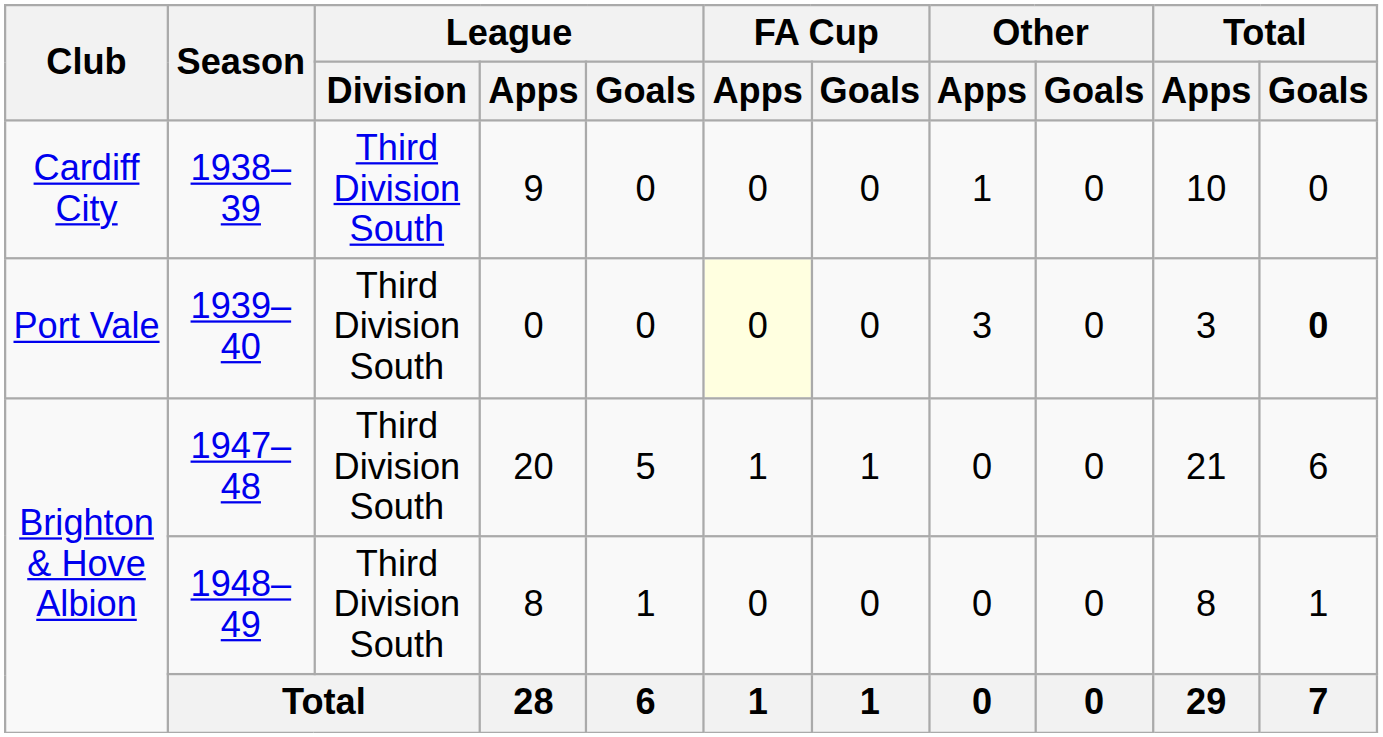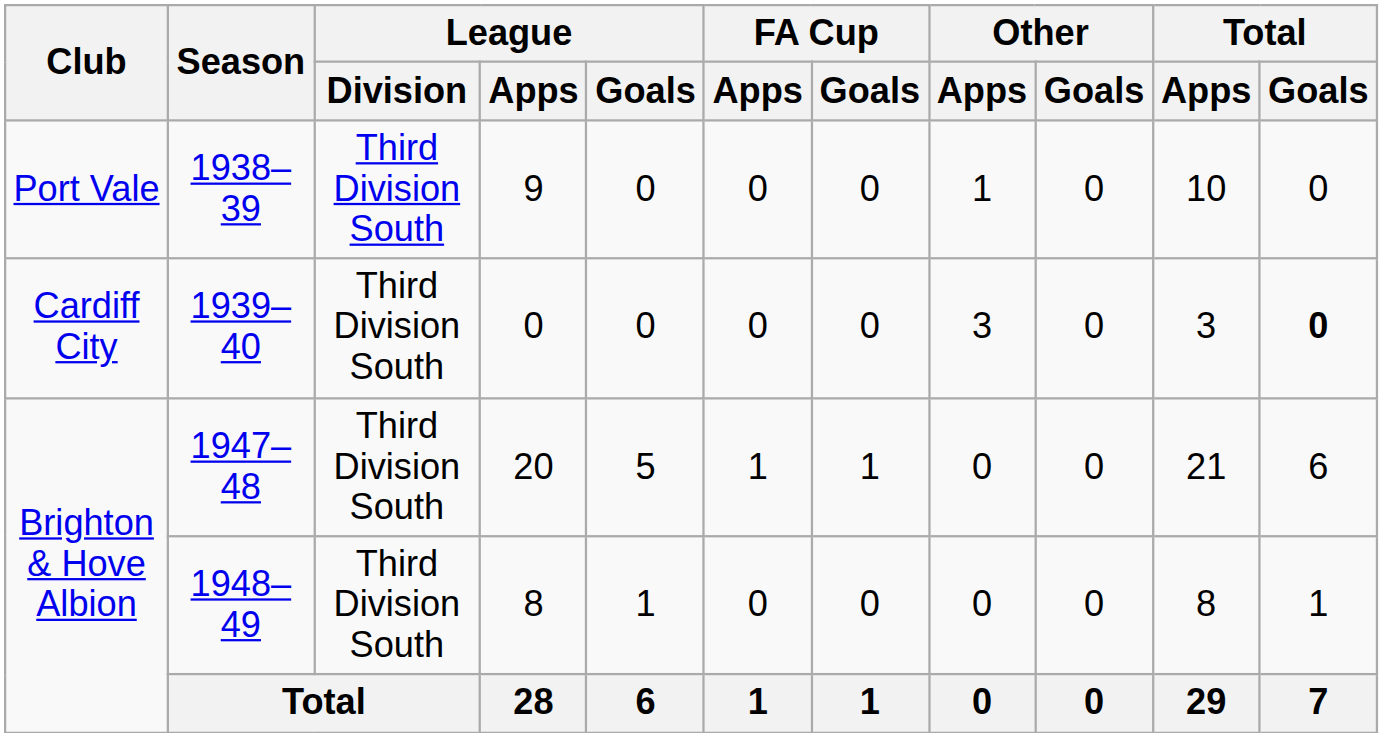(87, 188) Cardiff City -> (87, 188) Port Vale
(87, 327) Port Vale -> (87, 327) Cardiff City
(758, 327) lightyellow background -> (758, 327) no background
